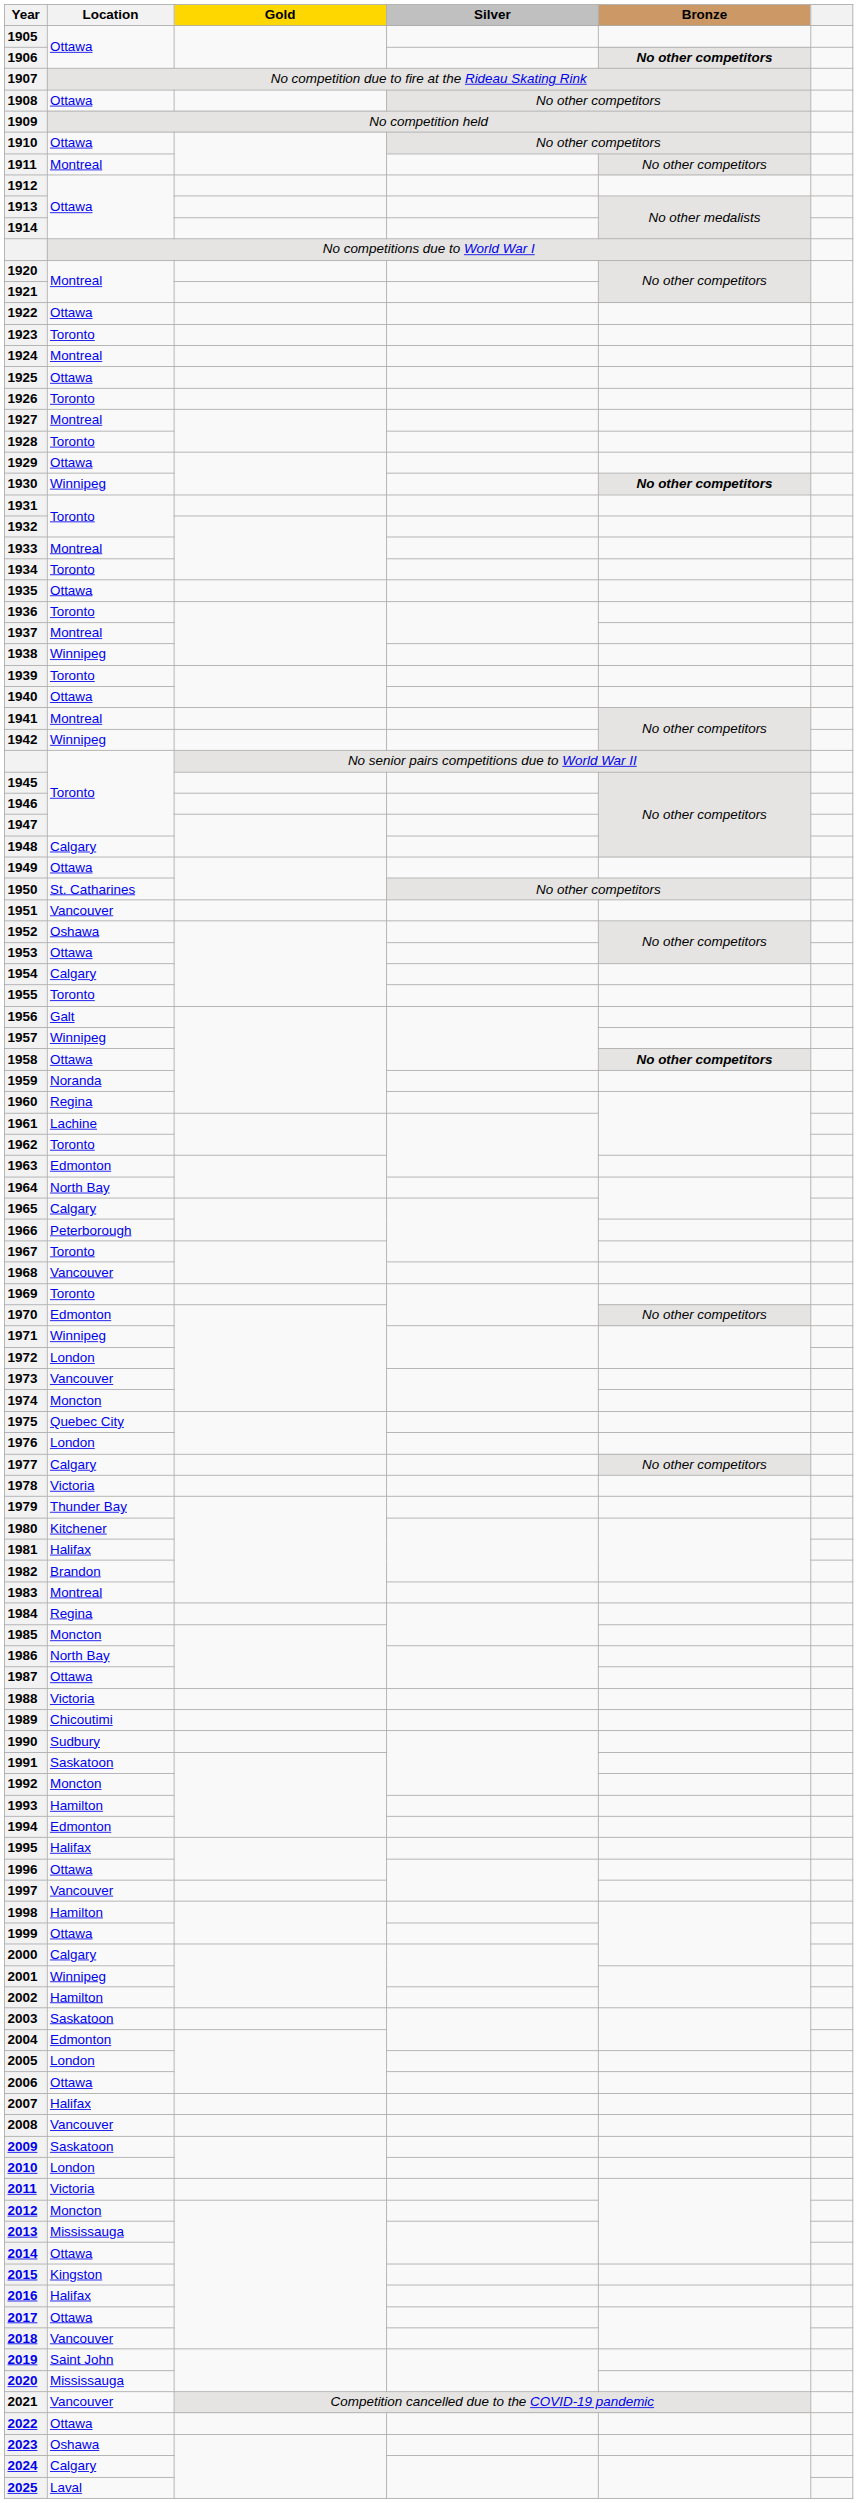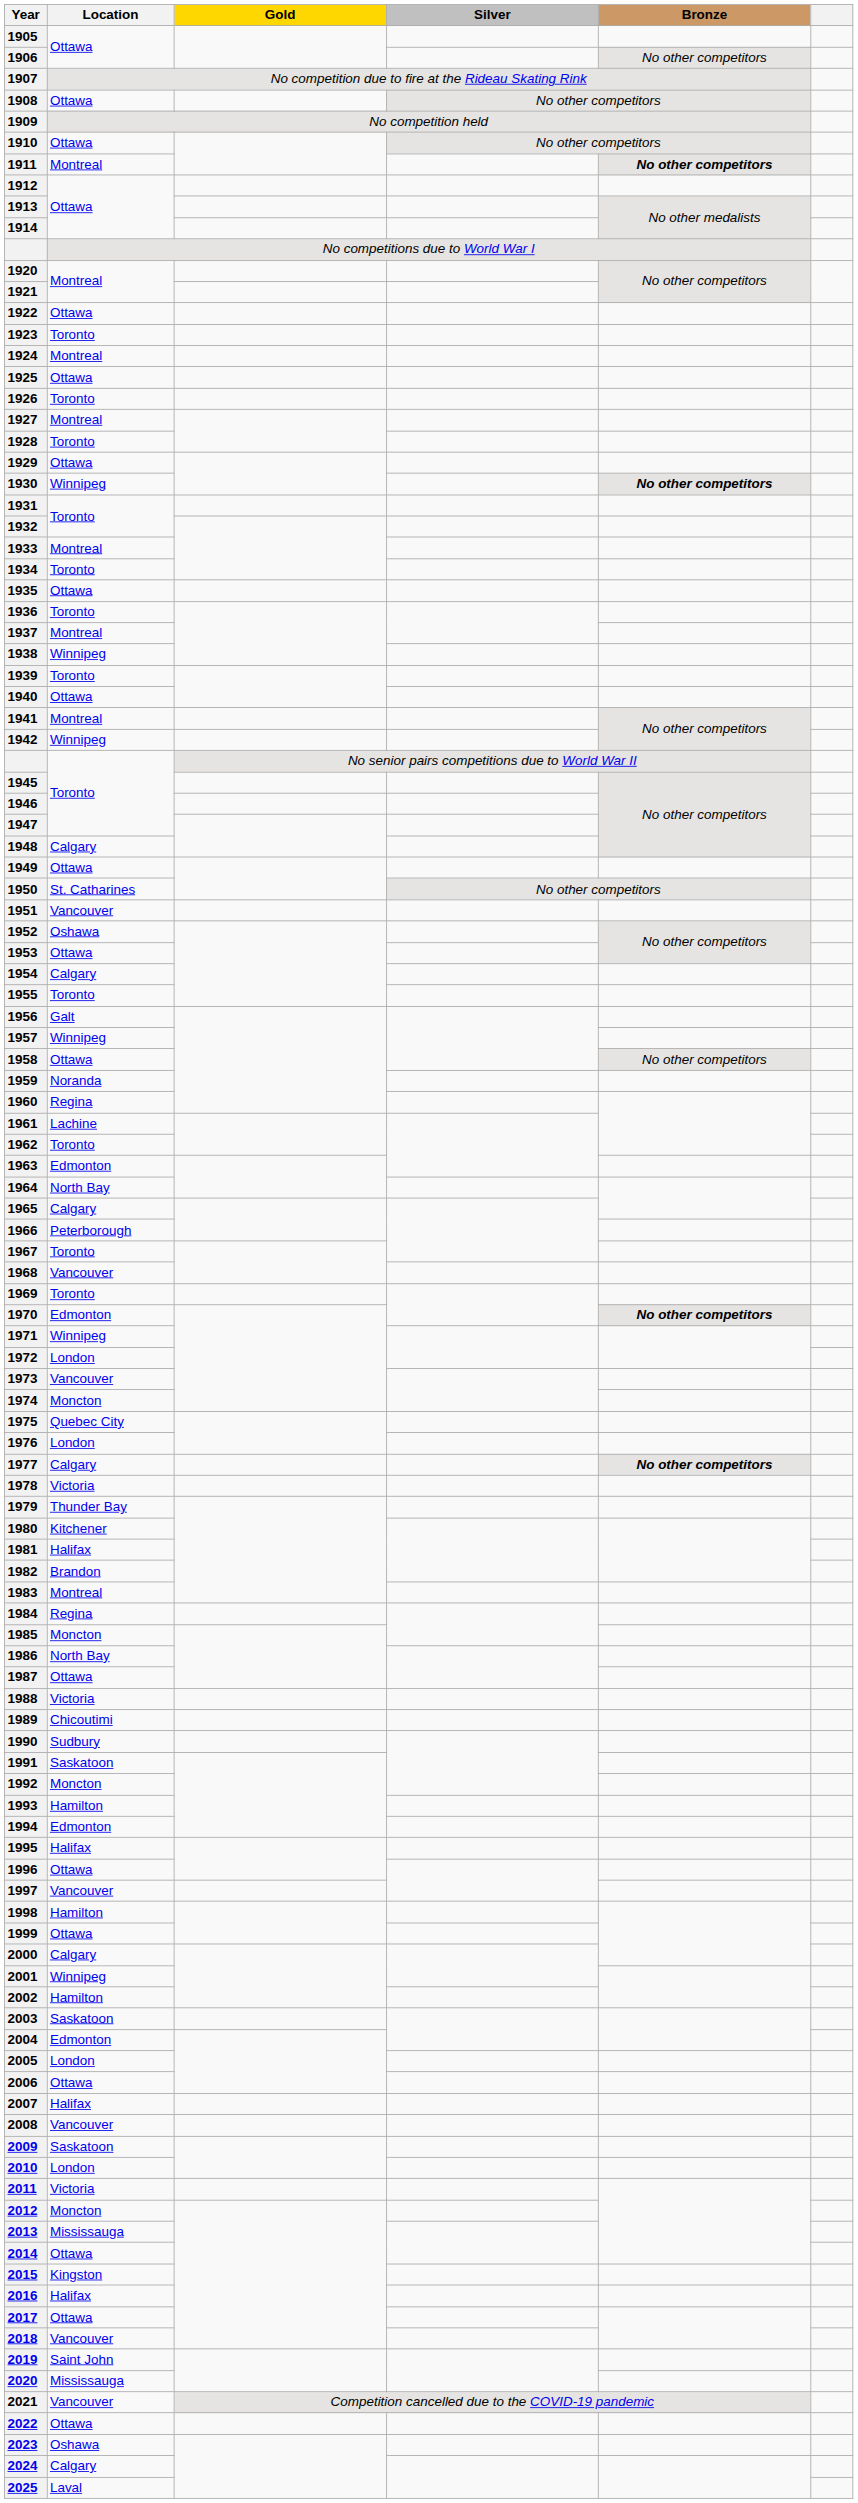(704, 57) bold -> (704, 57) normal
(704, 164) normal -> (704, 164) bold
(704, 1059) bold -> (704, 1059) normal
(704, 1315) normal -> (704, 1315) bold
(704, 1464) normal -> (704, 1464) bold
